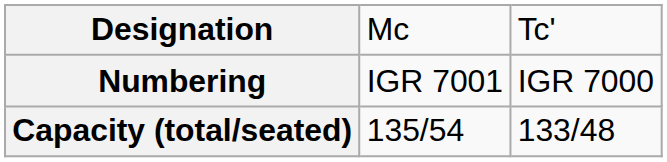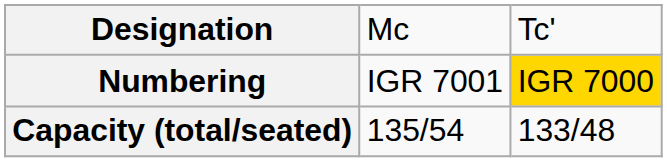(586, 80) no background -> (586, 80) gold background
